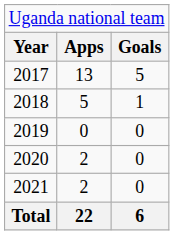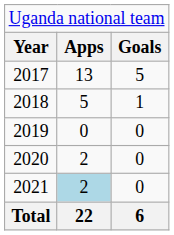(84, 187) no background -> (84, 187) lightblue background
